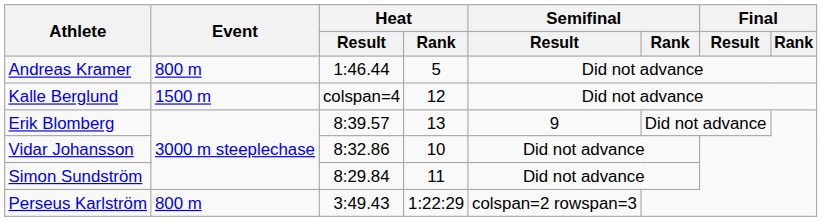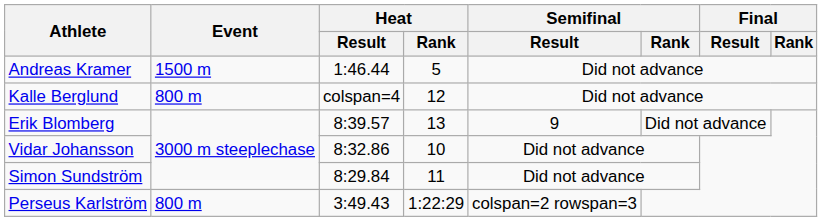(178, 70) 800 m -> (183, 70) 1500 m
(183, 97) 1500 m -> (178, 97) 800 m
